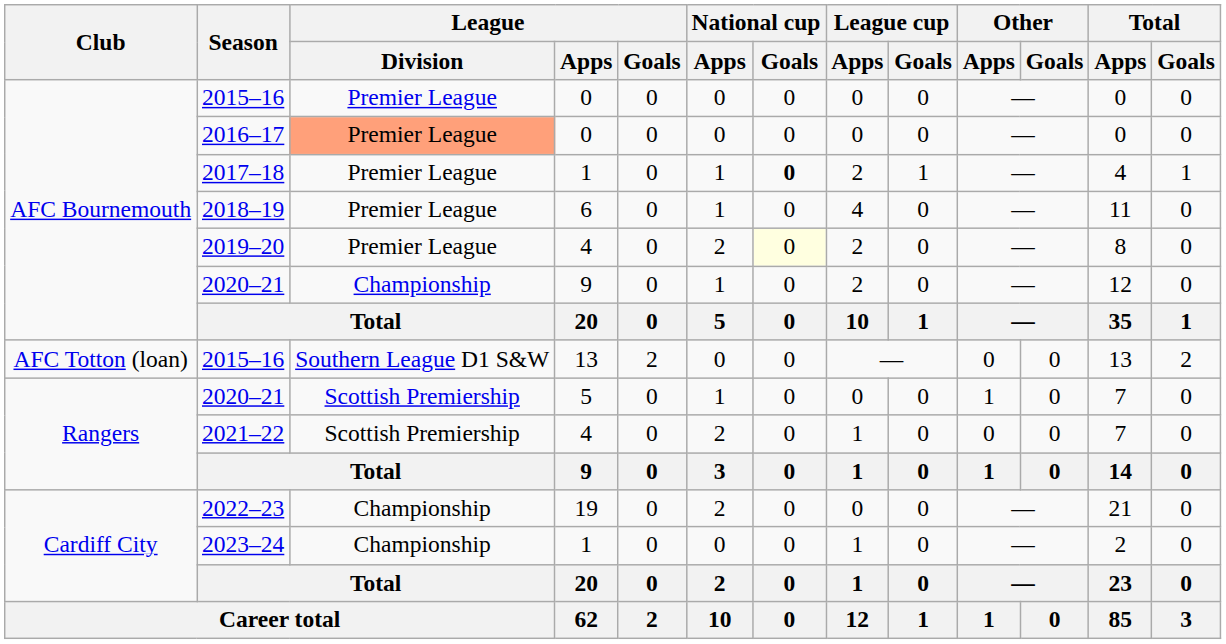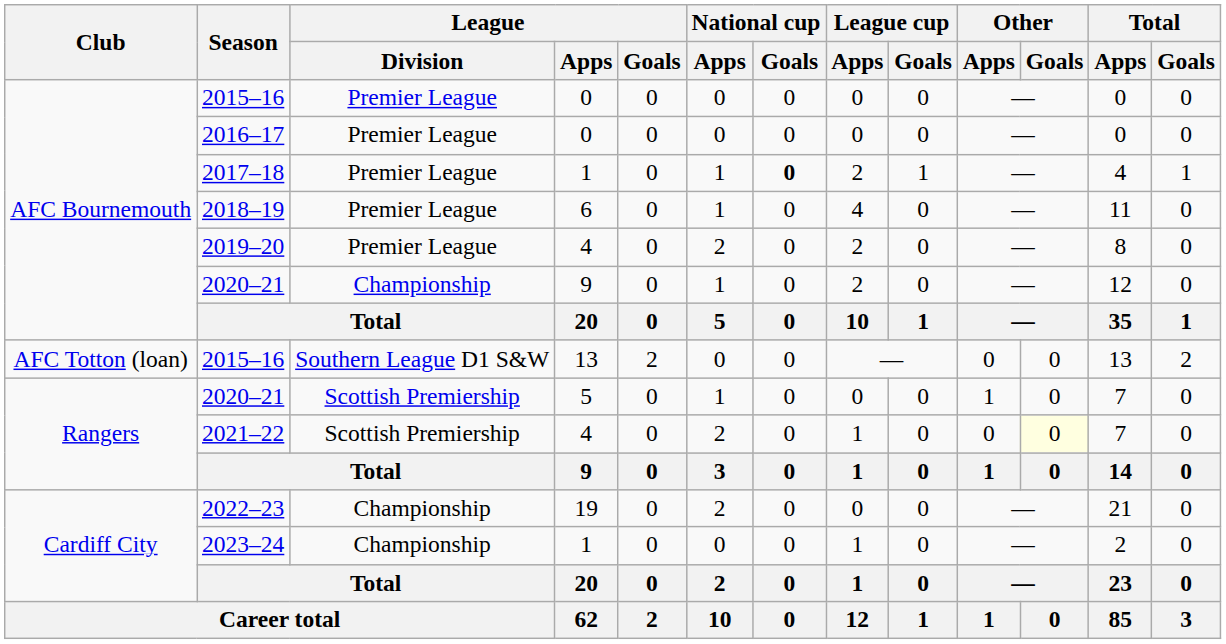(422, 135) lightsalmon background -> (422, 135) no background
(789, 246) lightyellow background -> (789, 246) no background
(1055, 433) no background -> (1055, 433) lightyellow background
